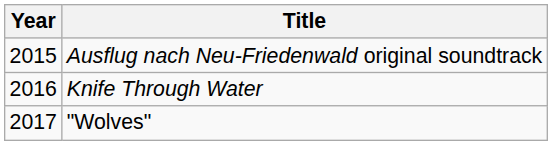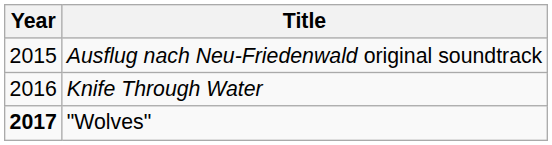(33, 122) normal -> (33, 122) bold
